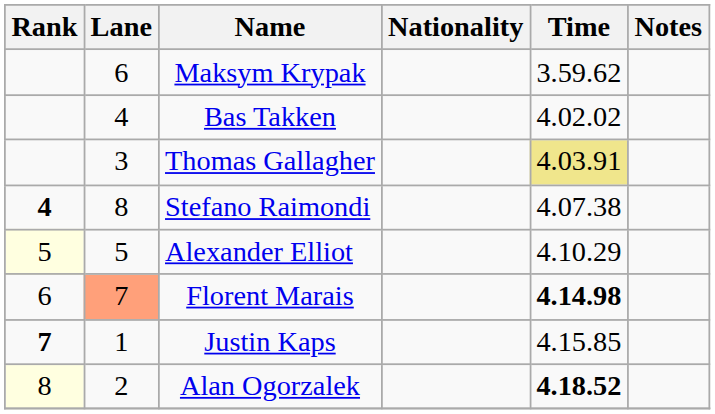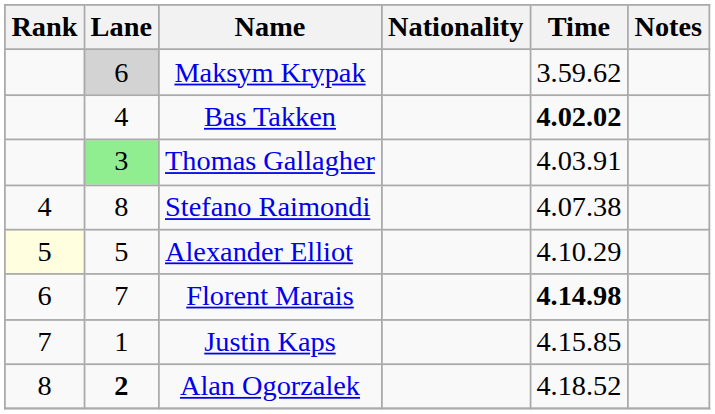(121, 71) no background -> (121, 71) lightgrey background
(579, 116) normal -> (579, 116) bold
(121, 161) no background -> (121, 161) lightgreen background
(579, 161) khaki background -> (579, 161) no background
(44, 206) bold -> (44, 206) normal
(121, 296) lightsalmon background -> (121, 296) no background
(44, 341) bold -> (44, 341) normal
(44, 386) lightyellow background -> (44, 386) no background
(121, 386) normal -> (121, 386) bold
(579, 386) bold -> (579, 386) normal
